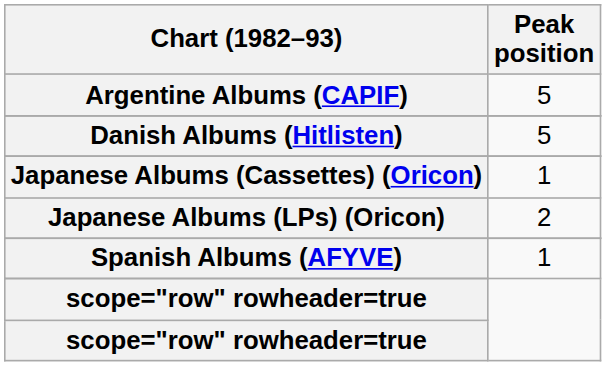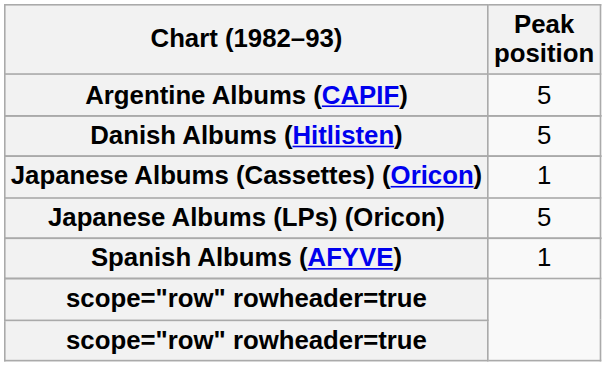(544, 217) 2 -> (544, 217) 5
